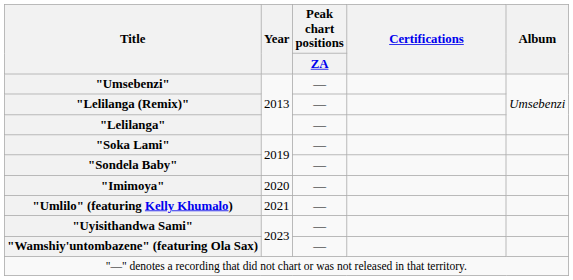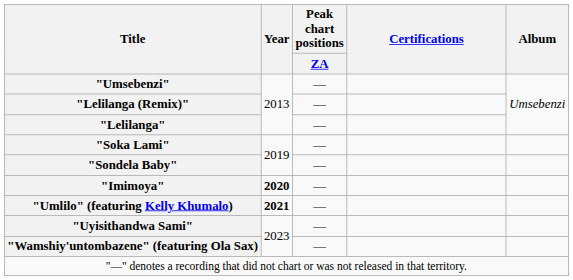(277, 185) normal -> (277, 185) bold
(277, 205) normal -> (277, 205) bold
